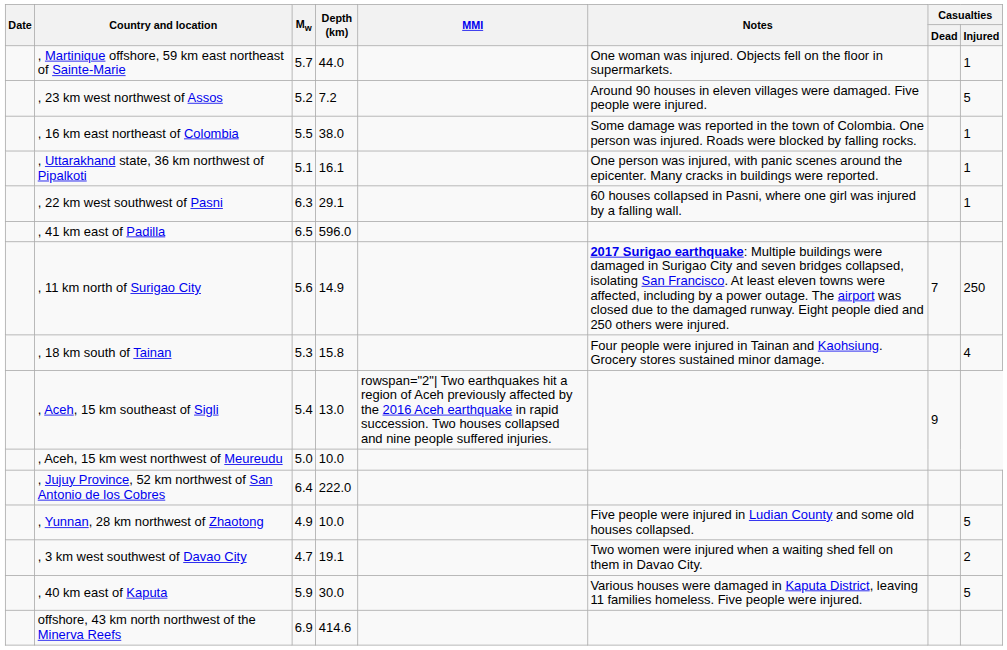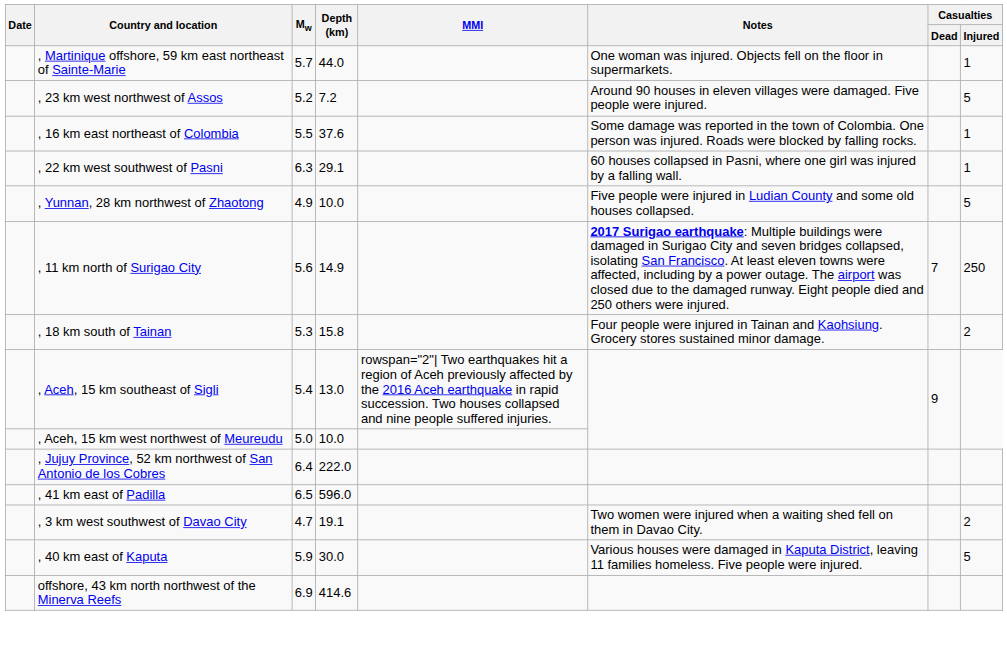(331, 133) 38.0 -> (331, 133) 37.6
- row: (151, 168)
rows swapped: (151, 522) <-> (101, 231)
(967, 352) 4 -> (967, 332) 2
